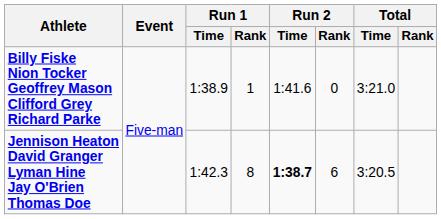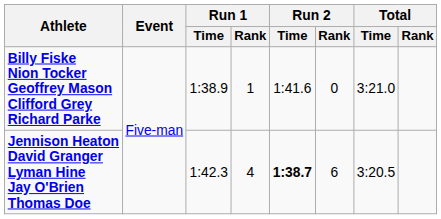(250, 172) 8 -> (250, 172) 4
